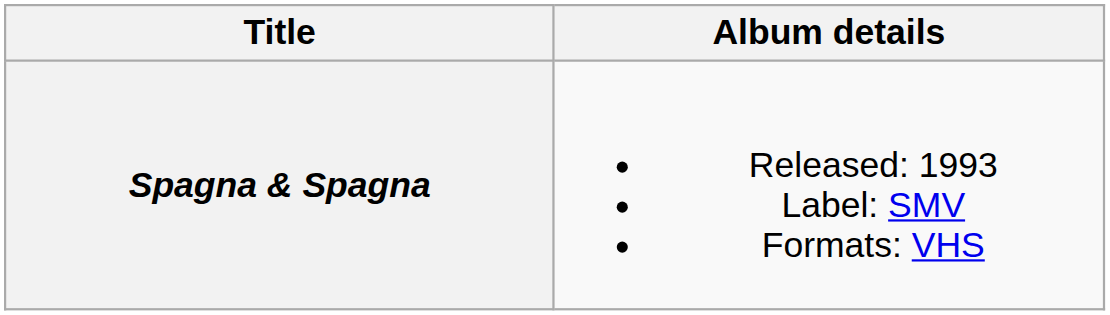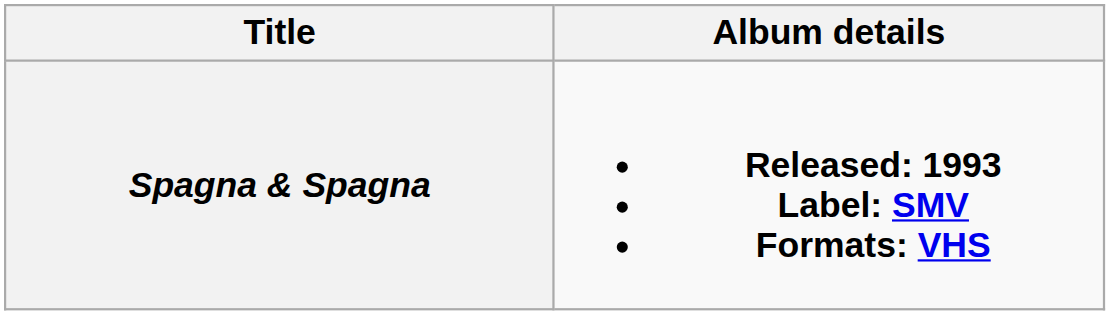(829, 205) normal -> (829, 205) bold
